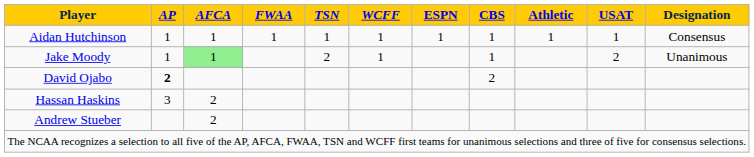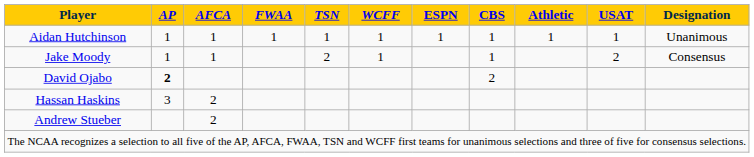(697, 36) Consensus -> (697, 36) Unanimous
(213, 57) lightgreen background -> (213, 57) no background
(697, 57) Unanimous -> (697, 57) Consensus
